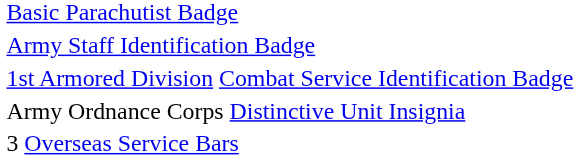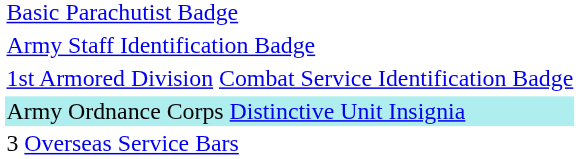(236, 110) no background -> (236, 110) paleturquoise background
